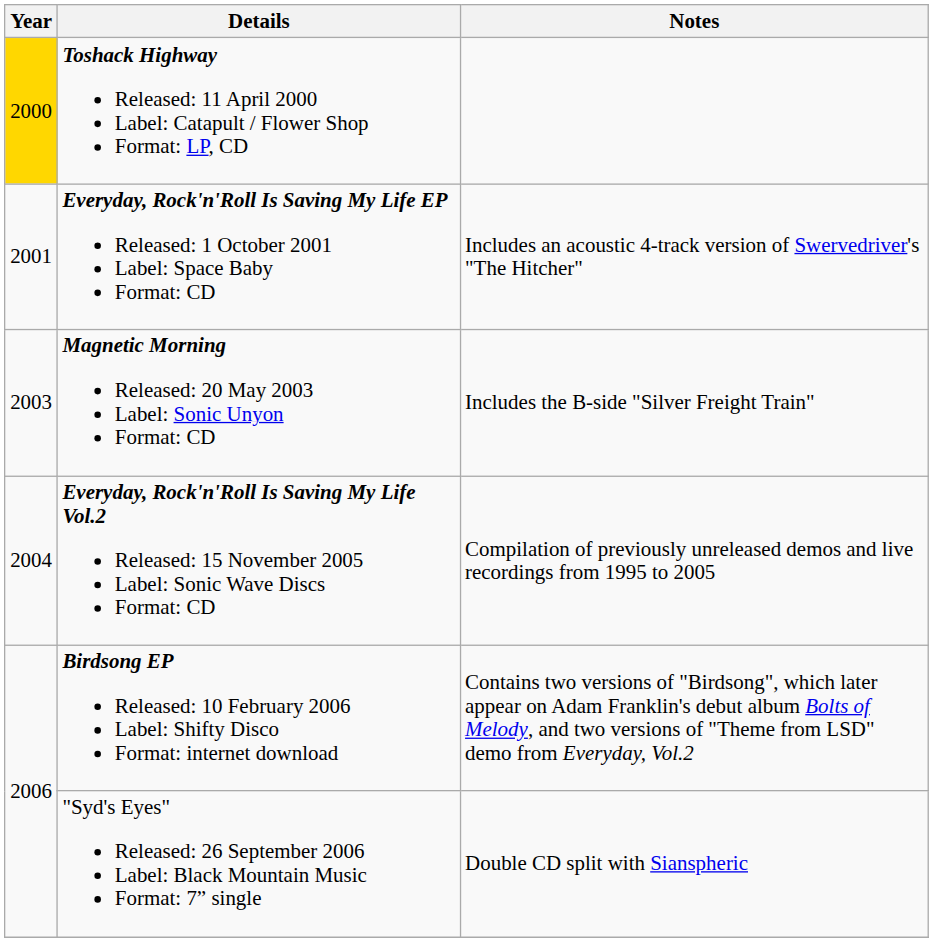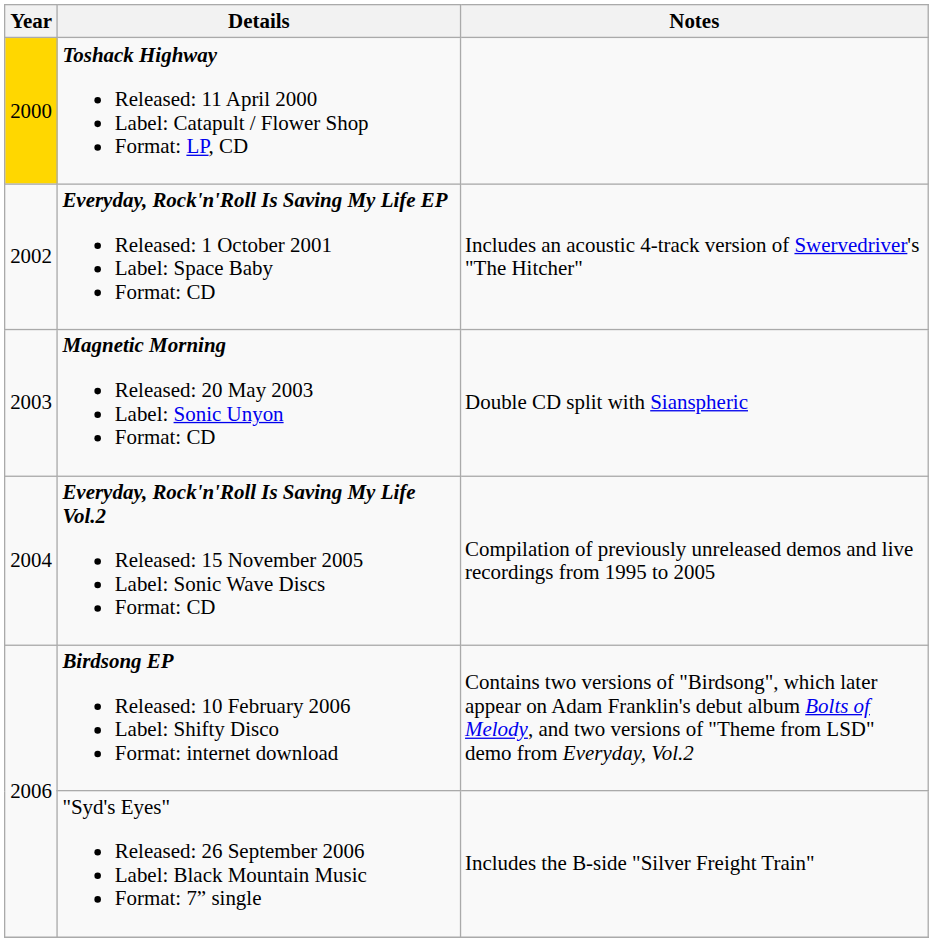(31, 256) 2001 -> (31, 256) 2002
(640, 402) Includes the B-side "Silver Freight Train" -> (607, 402) Double CD split with Sianspheric
(607, 863) Double CD split with Sianspheric -> (640, 863) Includes the B-side "Silver Freight Train"
